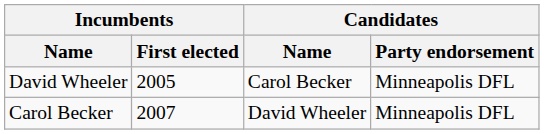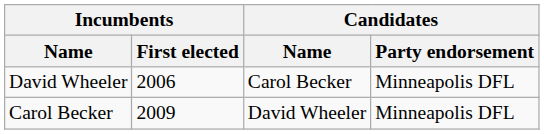(156, 81) 2005 -> (156, 81) 2006
(156, 112) 2007 -> (156, 112) 2009
